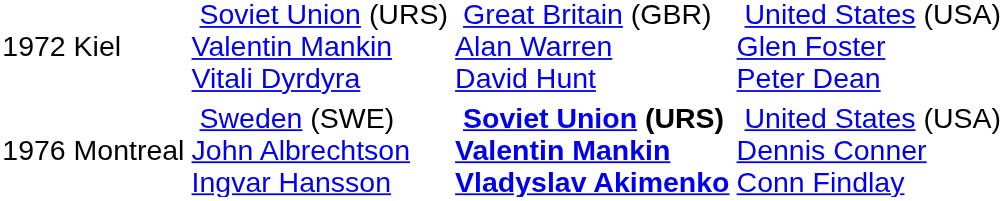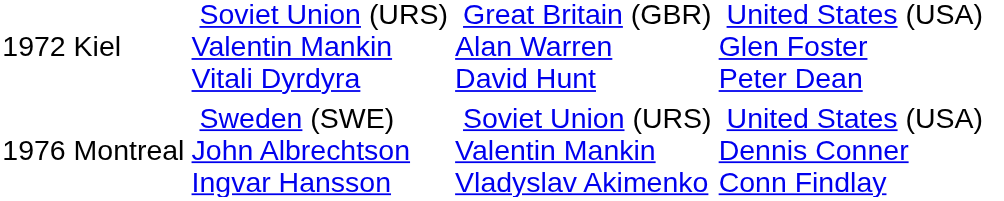(592, 150) bold -> (583, 150) normal
